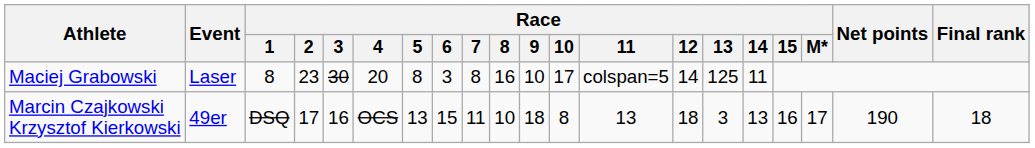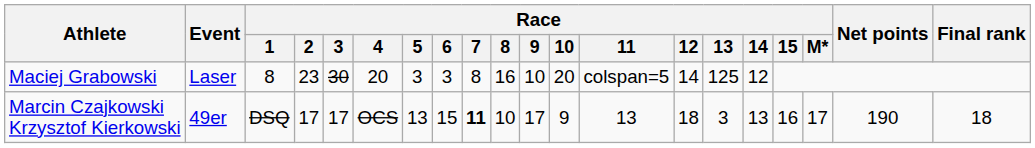(417, 77) 8 -> (417, 77) 3
(564, 77) 17 -> (564, 77) 20
(758, 77) 11 -> (758, 77) 12
(338, 117) 16 -> (338, 117) 17
(476, 117) normal -> (476, 117) bold
(534, 117) 18 -> (535, 117) 17
(564, 117) 8 -> (564, 117) 9
